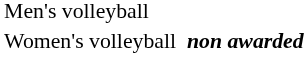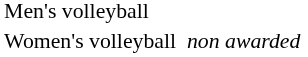(245, 41) bold -> (244, 41) normal
